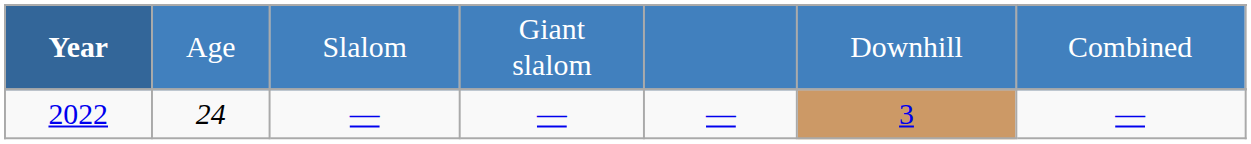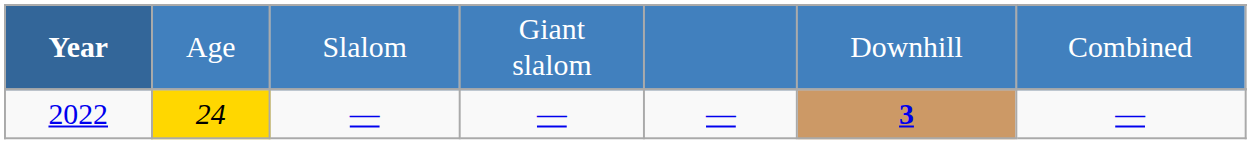(211, 113) no background -> (211, 113) gold background
(906, 113) normal -> (906, 113) bold
